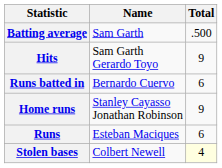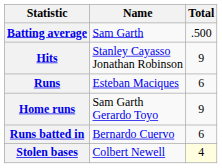(125, 58) Sam Garth Gerardo Toyo -> (138, 58) Stanley Cayasso Jonathan Robinson
rows swapped: (47, 134) <-> (47, 83)
(138, 108) Stanley Cayasso Jonathan Robinson -> (125, 108) Sam Garth Gerardo Toyo
